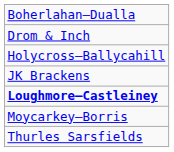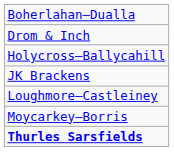(83, 96) bold -> (83, 96) normal
(75, 137) normal -> (75, 137) bold
